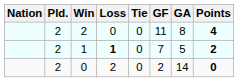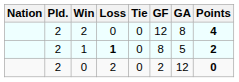(161, 31) 11 -> (161, 31) 12
(161, 49) 7 -> (161, 49) 8
(182, 67) 14 -> (182, 67) 12
